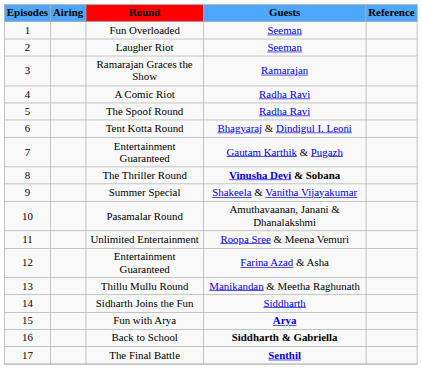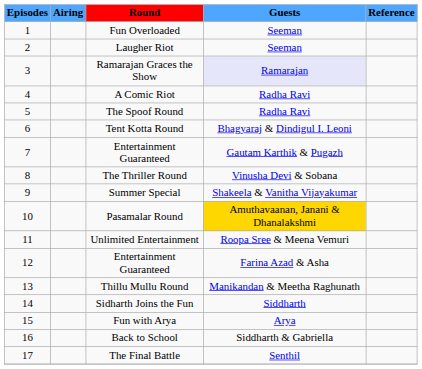(285, 71) no background -> (285, 71) lavender background
(285, 175) bold -> (285, 175) normal
(285, 216) no background -> (285, 216) gold background
(285, 320) bold -> (285, 320) normal
(285, 338) bold -> (285, 338) normal
(285, 355) bold -> (285, 355) normal
